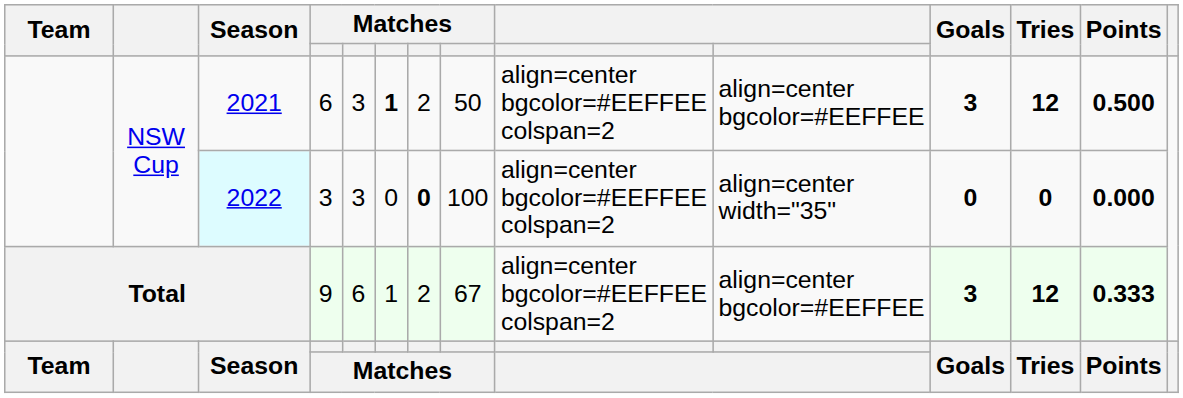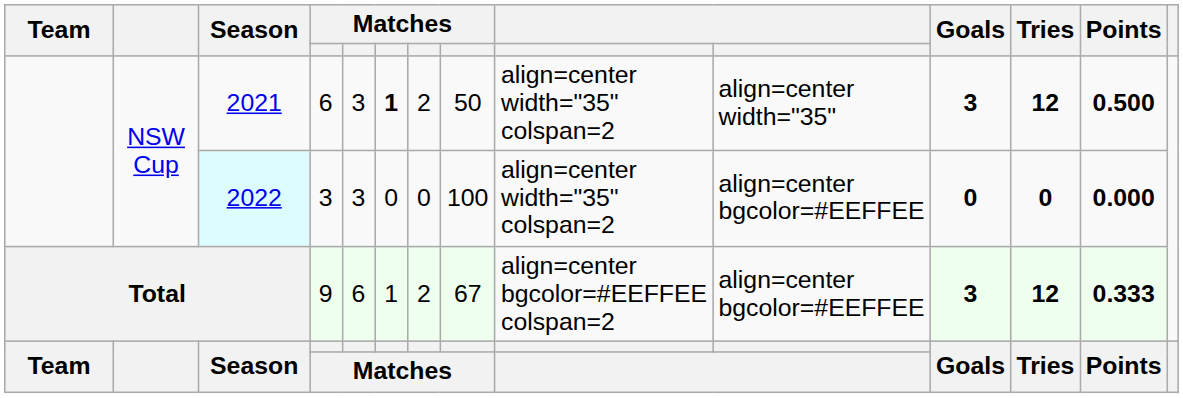(604, 102) align=center bgcolor=#EEFFEE colspan=2 -> (569, 102) align=center width="35" colspan=2
(822, 102) align=center bgcolor=#EEFFEE -> (786, 102) align=center width="35"
(424, 197) bold -> (424, 197) normal
(604, 197) align=center bgcolor=#EEFFEE colspan=2 -> (569, 197) align=center width="35" colspan=2
(786, 197) align=center width="35" -> (822, 197) align=center bgcolor=#EEFFEE
